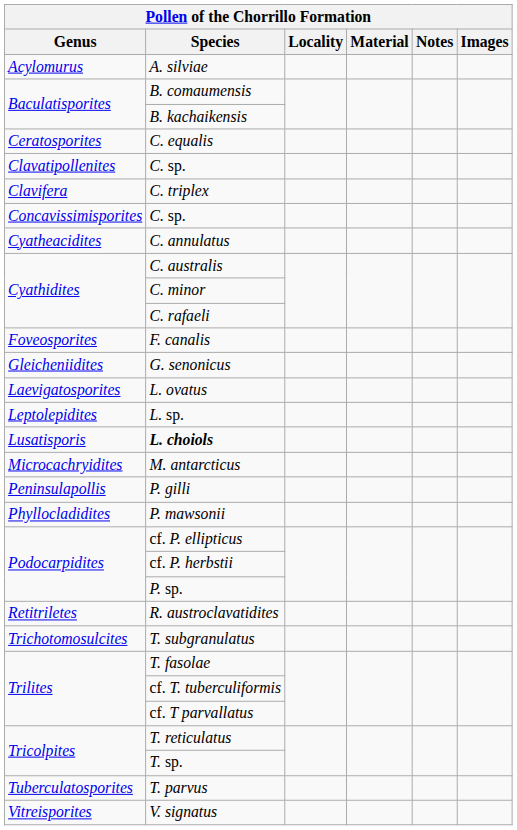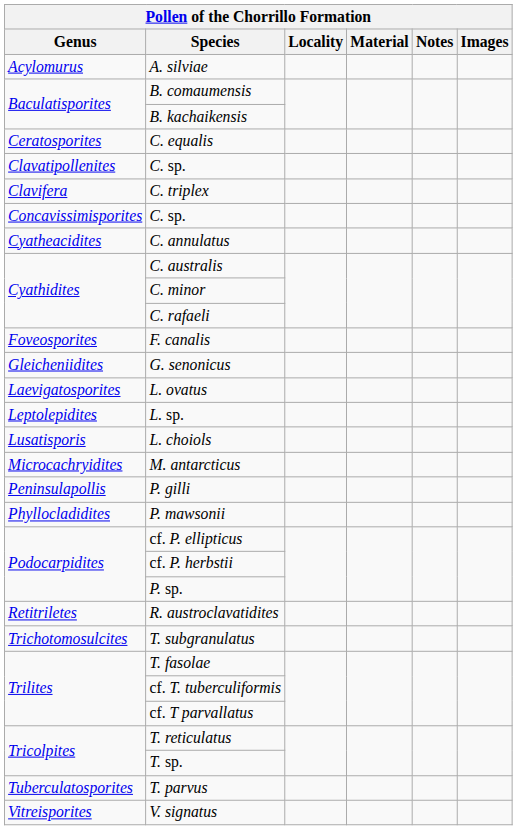(181, 439) bold -> (180, 439) normal
